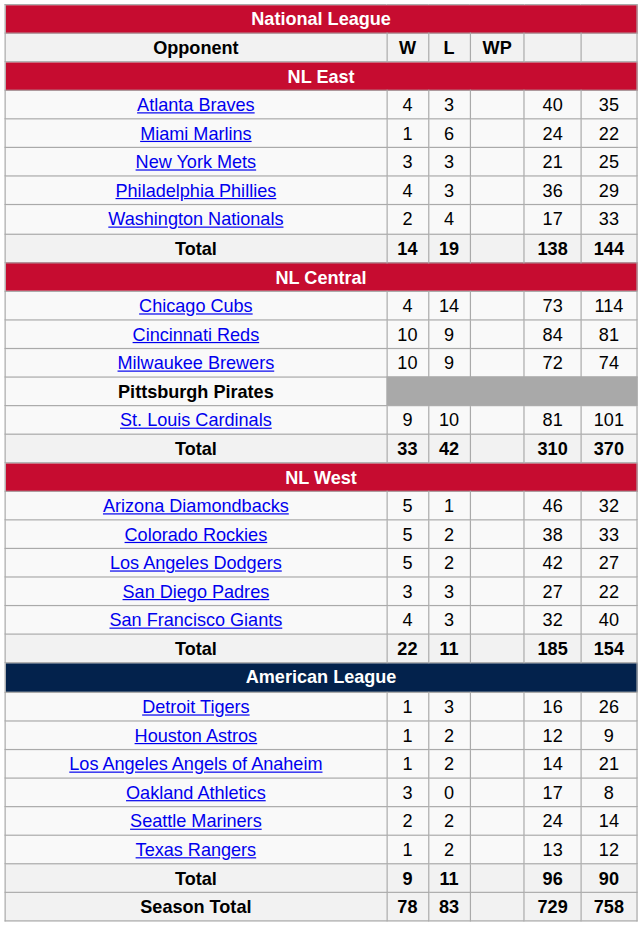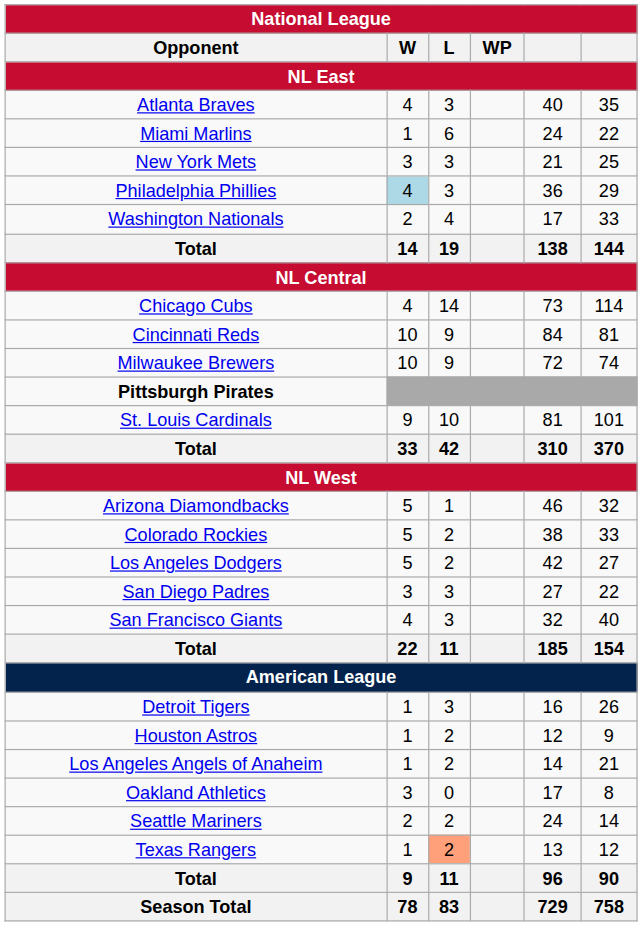(407, 191) no background -> (407, 191) lightblue background
(449, 849) no background -> (449, 849) lightsalmon background
